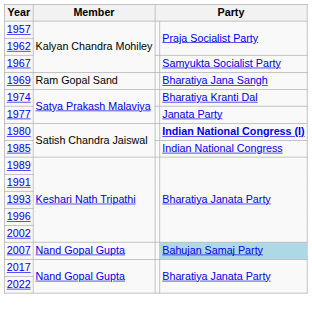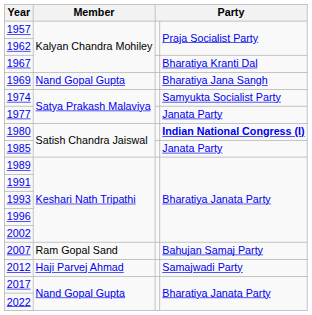(222, 64) Samyukta Socialist Party -> (210, 64) Bharatiya Kranti Dal
(77, 81) Ram Gopal Sand -> (80, 81) Nand Gopal Gupta
(210, 98) Bharatiya Kranti Dal -> (222, 98) Samyukta Socialist Party
(222, 149) Indian National Congress -> (192, 149) Janata Party
(80, 251) Nand Gopal Gupta -> (77, 251) Ram Gopal Sand
(213, 251) lightblue background -> (213, 251) no background
+ row: (19, 268)
